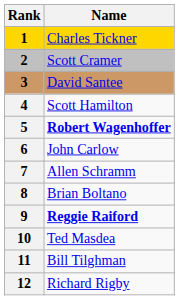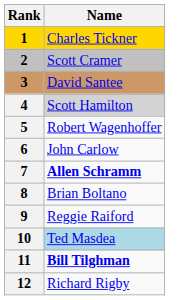(90, 104) no background -> (90, 104) lightgrey background
(109, 127) bold -> (104, 127) normal
(91, 171) normal -> (94, 171) bold
(93, 216) bold -> (90, 216) normal
(81, 238) no background -> (81, 238) lightblue background
(86, 261) normal -> (88, 261) bold
